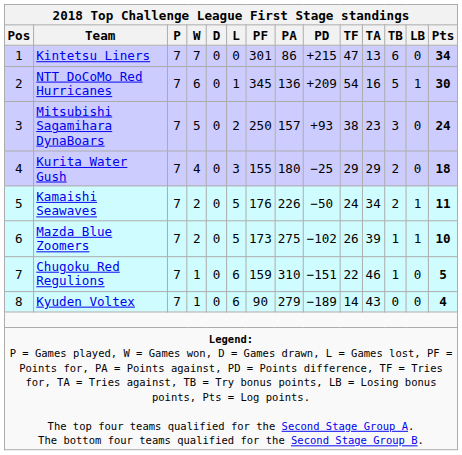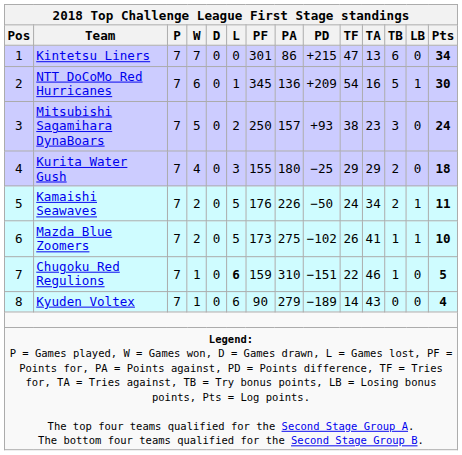(373, 239) 39 -> (373, 239) 41
(236, 274) normal -> (236, 274) bold
